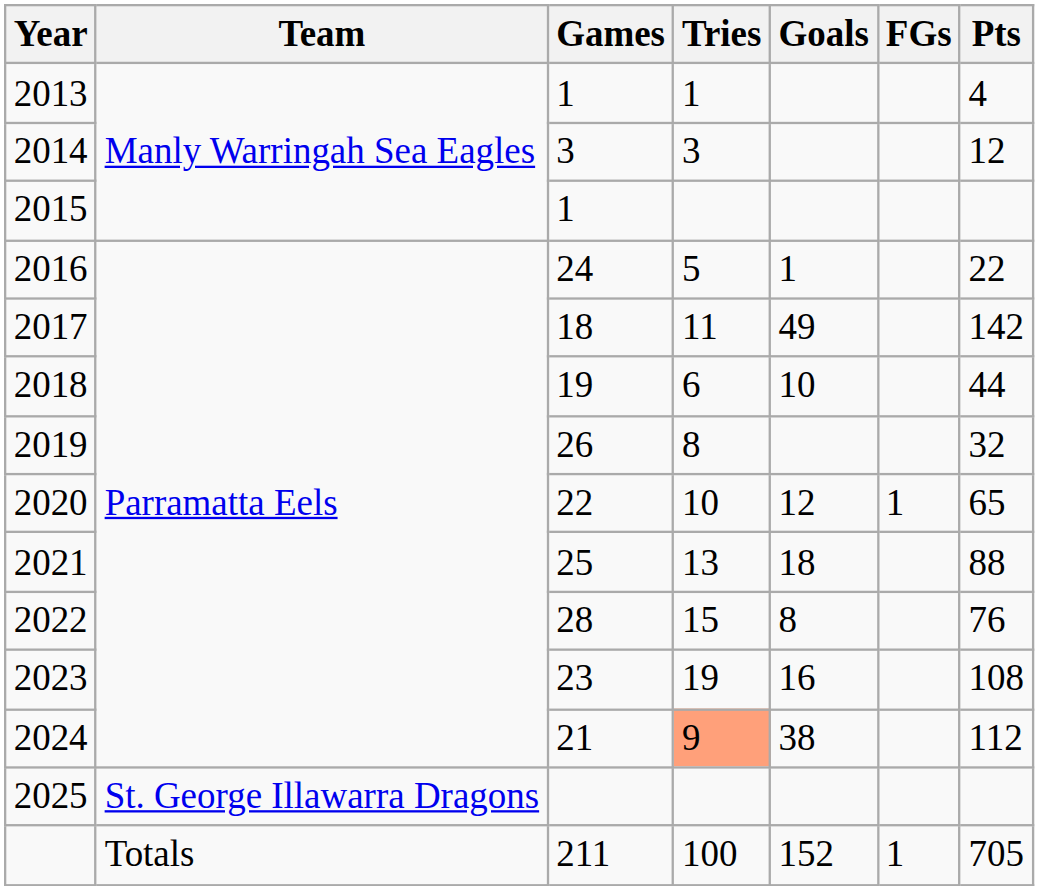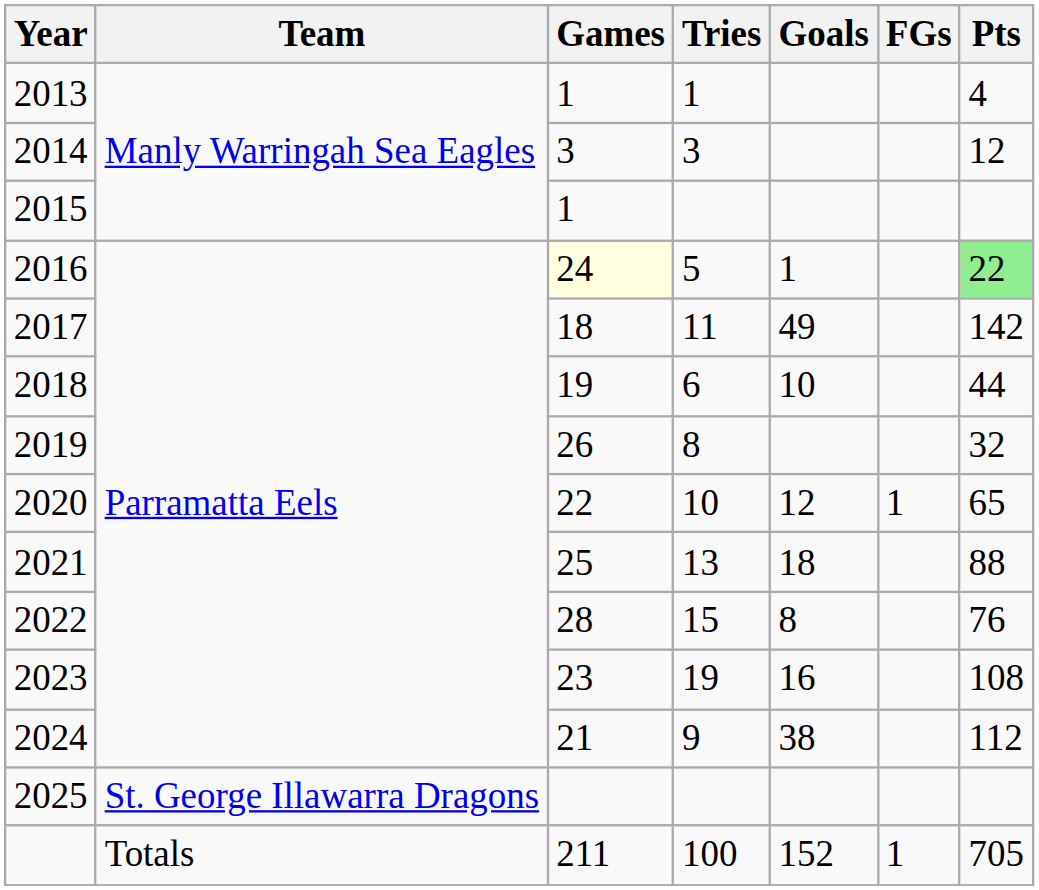(575, 268) no background -> (575, 268) lightyellow background
(987, 268) no background -> (987, 268) lightgreen background
(691, 737) lightsalmon background -> (691, 737) no background
